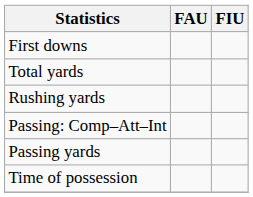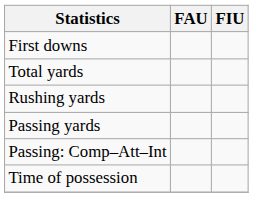rows swapped: (54, 151) <-> (88, 125)
